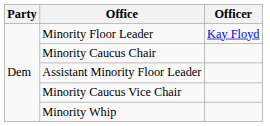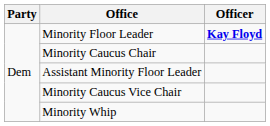(233, 33) normal -> (235, 33) bold
